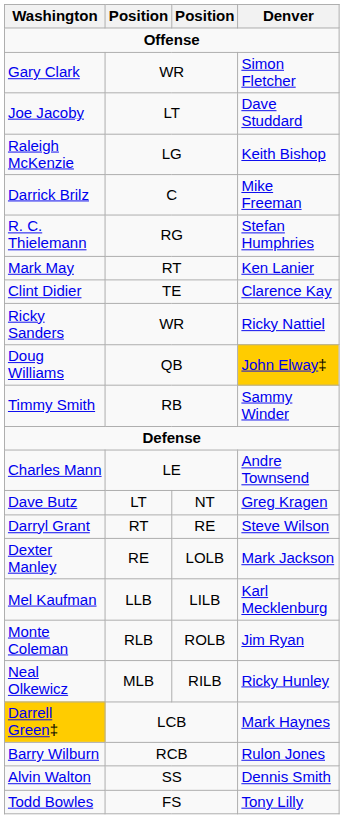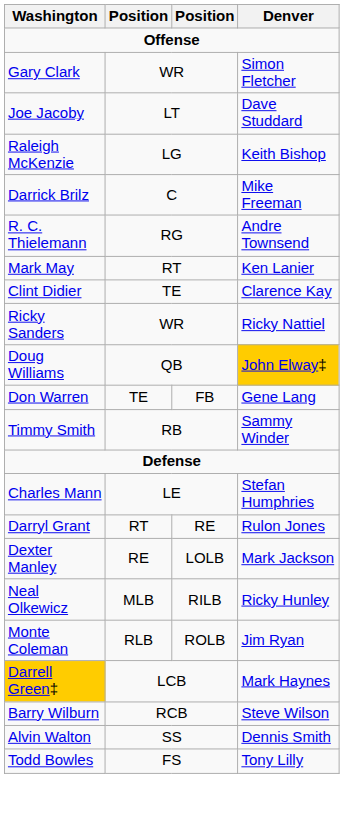(278, 235) Stefan Humphries -> (275, 235) Andre Townsend
+ row: (48, 397)
(275, 470) Andre Townsend -> (278, 494) Stefan Humphries
- row: (43, 502)
(285, 526) Steve Wilson -> (283, 526) Rulon Jones
- row: (52, 599)
rows swapped: (38, 681) <-> (38, 640)
(283, 754) Rulon Jones -> (285, 713) Steve Wilson
